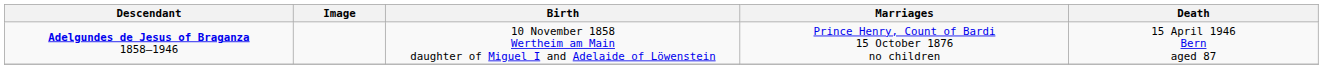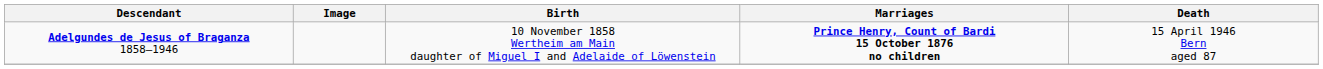(904, 43) normal -> (904, 43) bold
